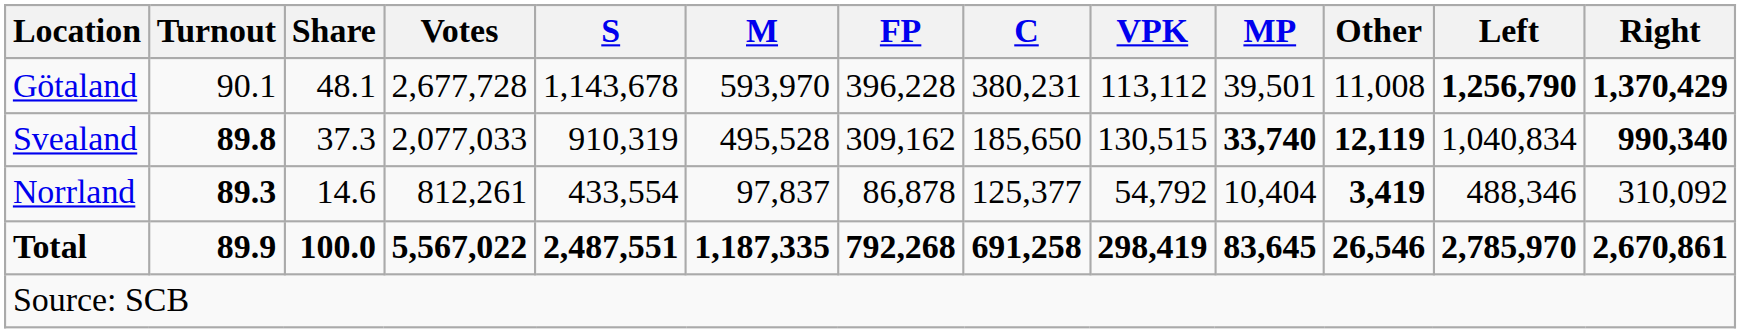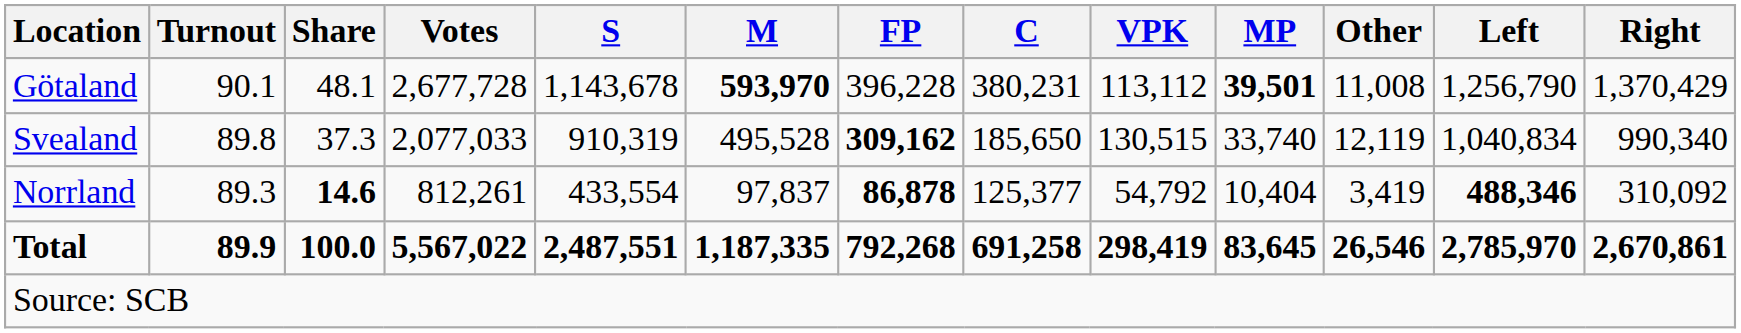(775, 85) normal -> (775, 85) bold
(1270, 85) normal -> (1270, 85) bold
(1509, 85) bold -> (1509, 85) normal
(1660, 85) bold -> (1660, 85) normal
(246, 138) bold -> (246, 138) normal
(901, 138) normal -> (901, 138) bold
(1270, 138) bold -> (1270, 138) normal
(1380, 138) bold -> (1379, 138) normal
(1673, 138) bold -> (1673, 138) normal
(246, 192) bold -> (246, 192) normal
(346, 192) normal -> (346, 192) bold
(909, 192) normal -> (909, 192) bold
(1387, 192) bold -> (1387, 192) normal
(1522, 192) normal -> (1522, 192) bold
